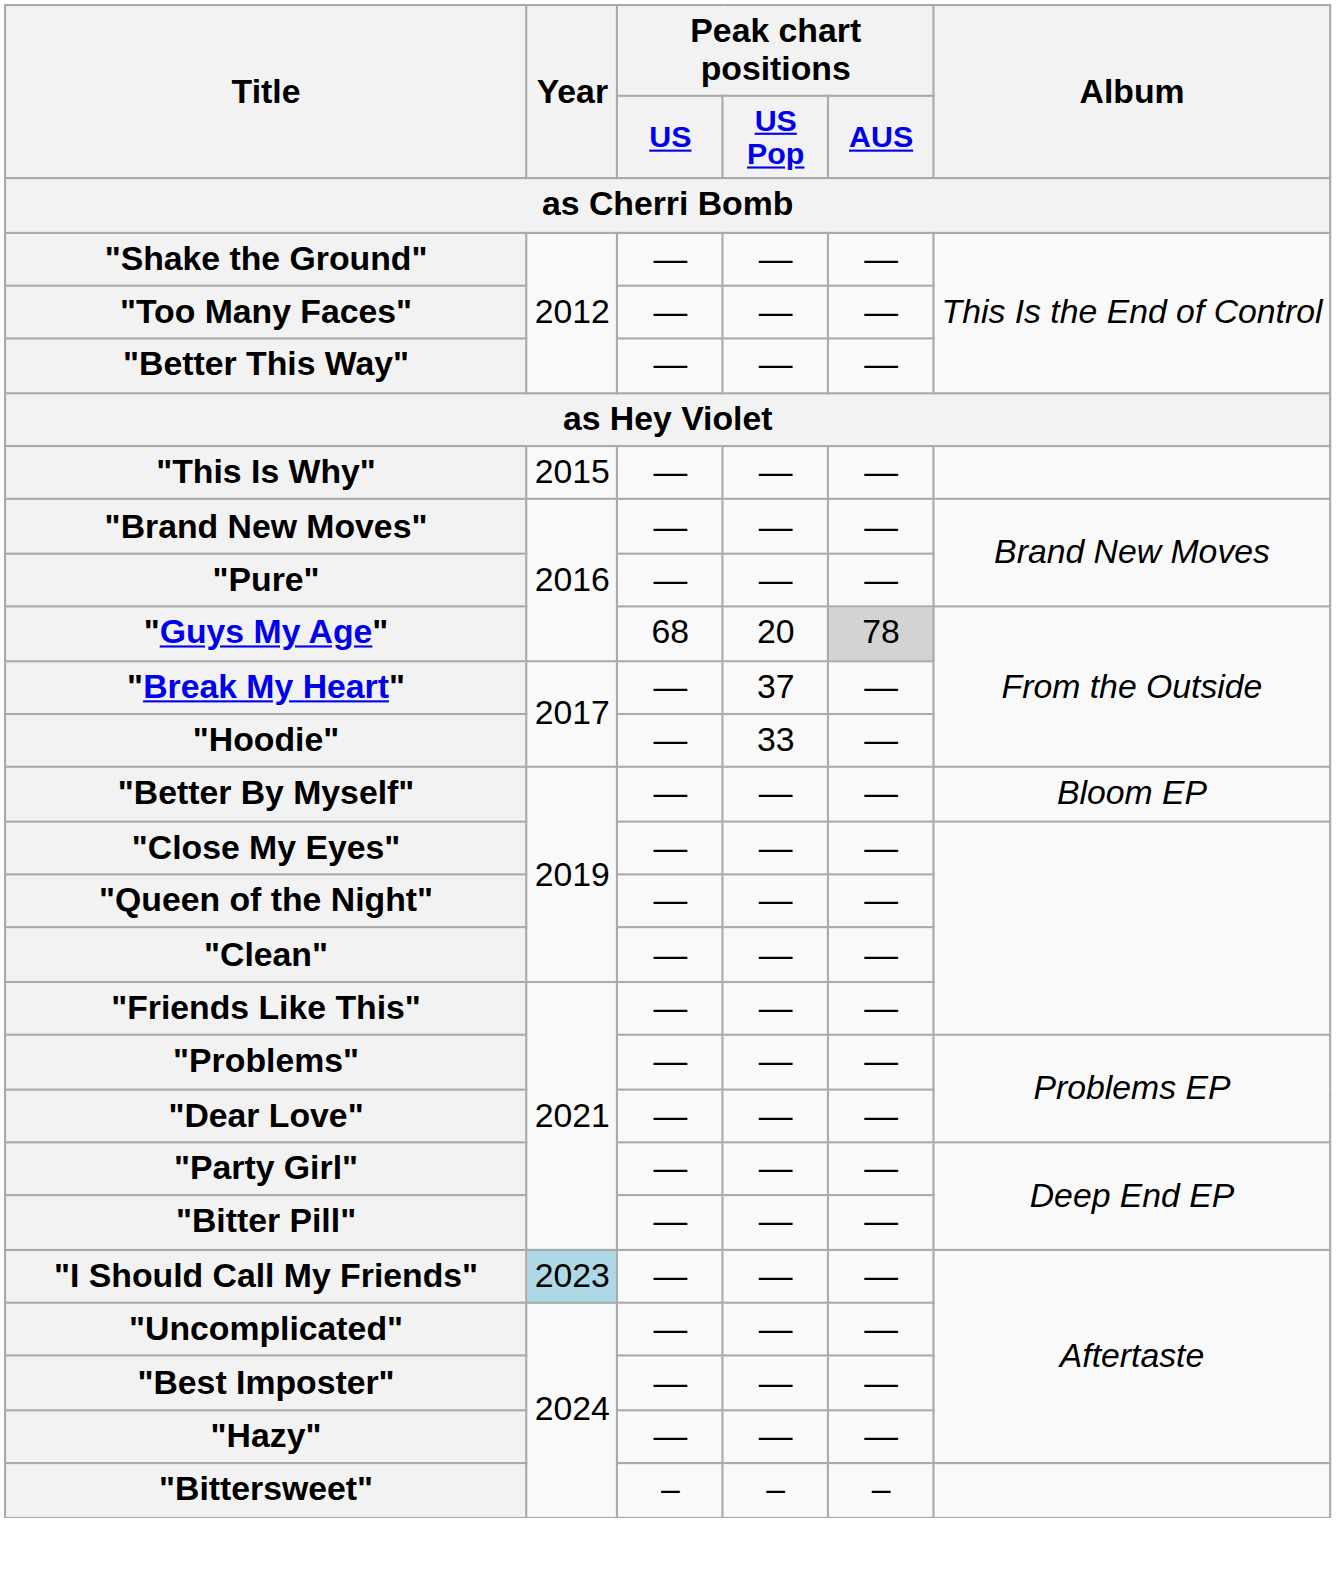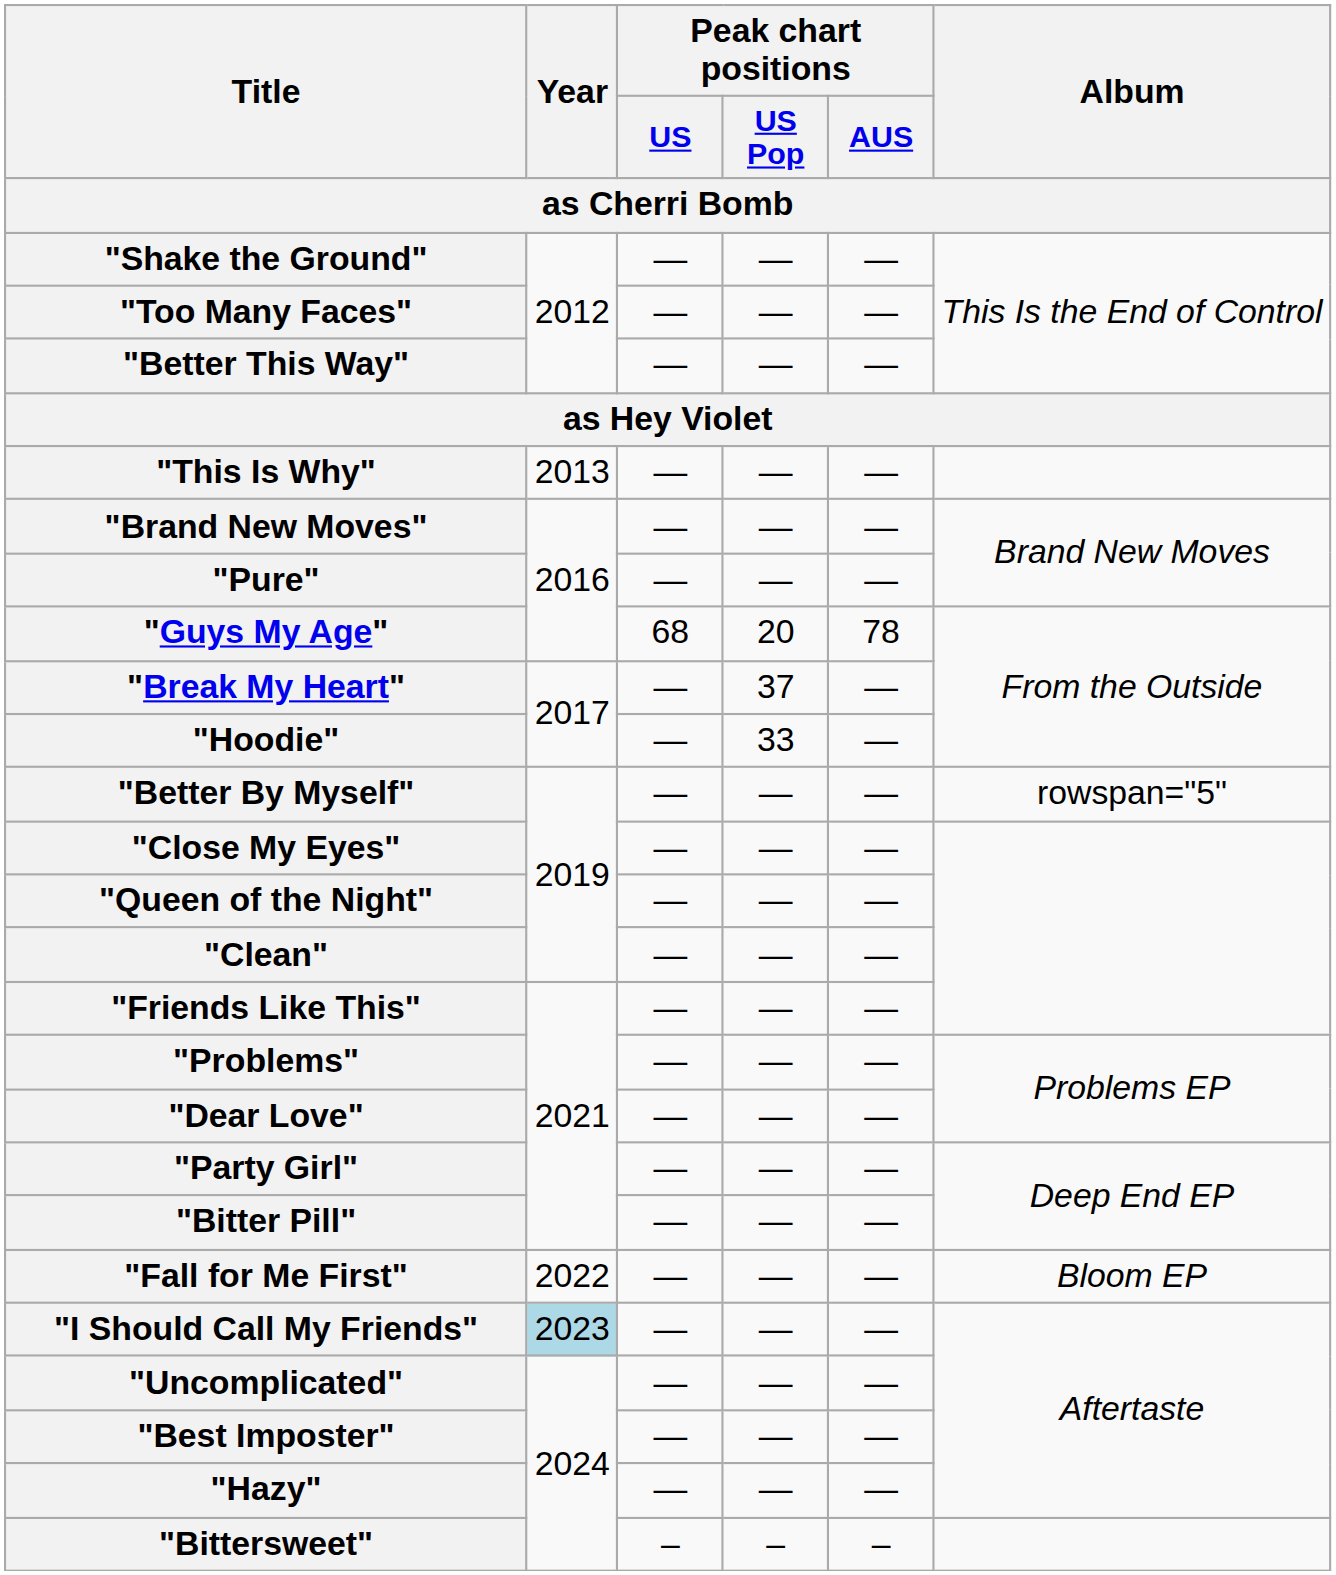(572, 472) 2015 -> (572, 472) 2013
(881, 632) lightgrey background -> (881, 632) no background
(1132, 793) Bloom EP -> (1132, 793) rowspan="5"
+ row: (266, 1275)
